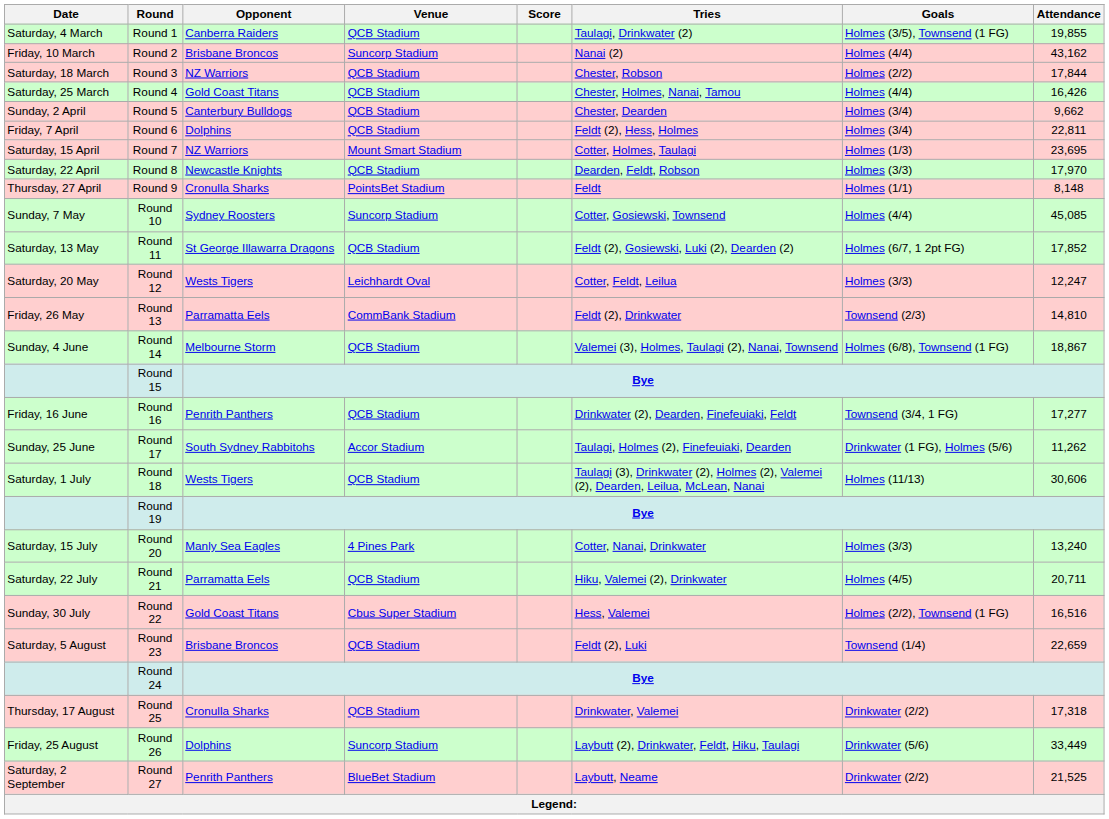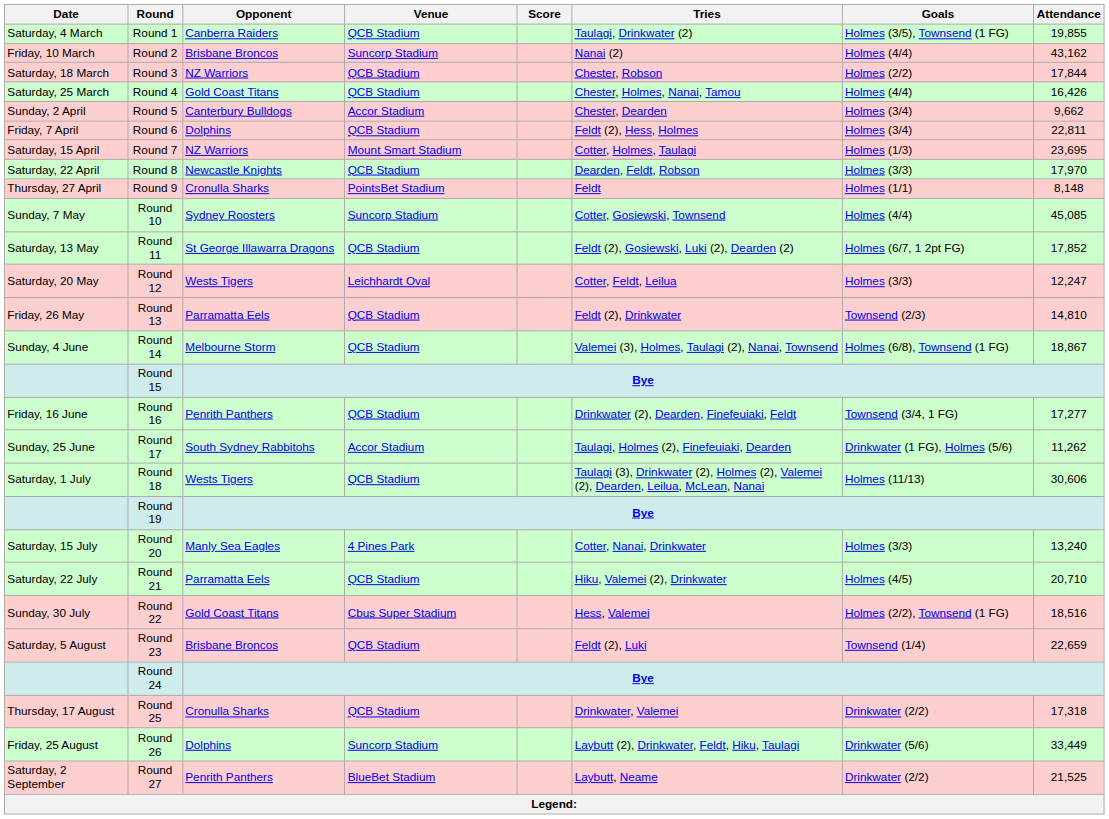(384, 111) QCB Stadium -> (386, 111) Accor Stadium
(402, 314) CommBank Stadium -> (384, 314) QCB Stadium
(1069, 579) 20,711 -> (1069, 579) 20,710
(1069, 612) 16,516 -> (1069, 612) 18,516
